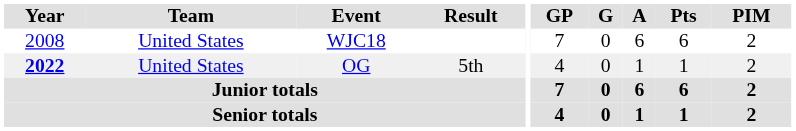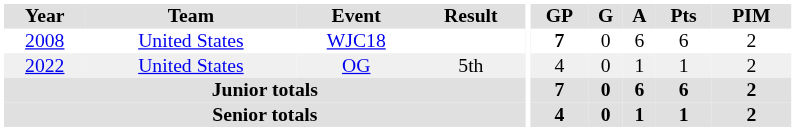(559, 40) normal -> (559, 40) bold
(45, 65) bold -> (45, 65) normal
